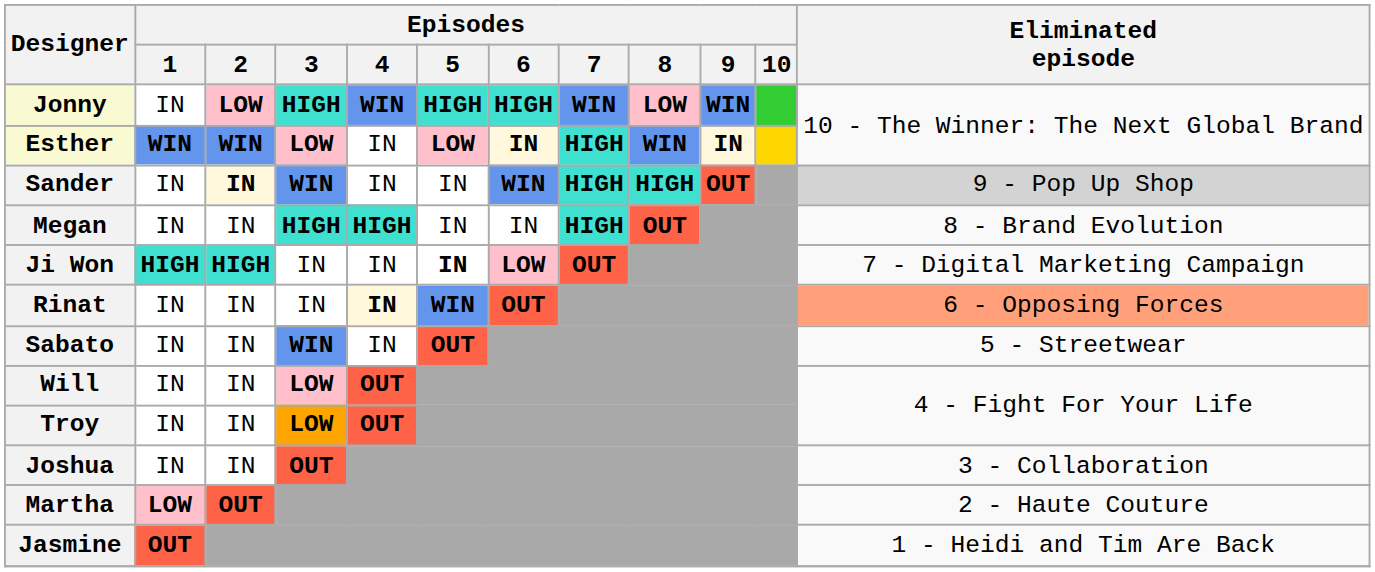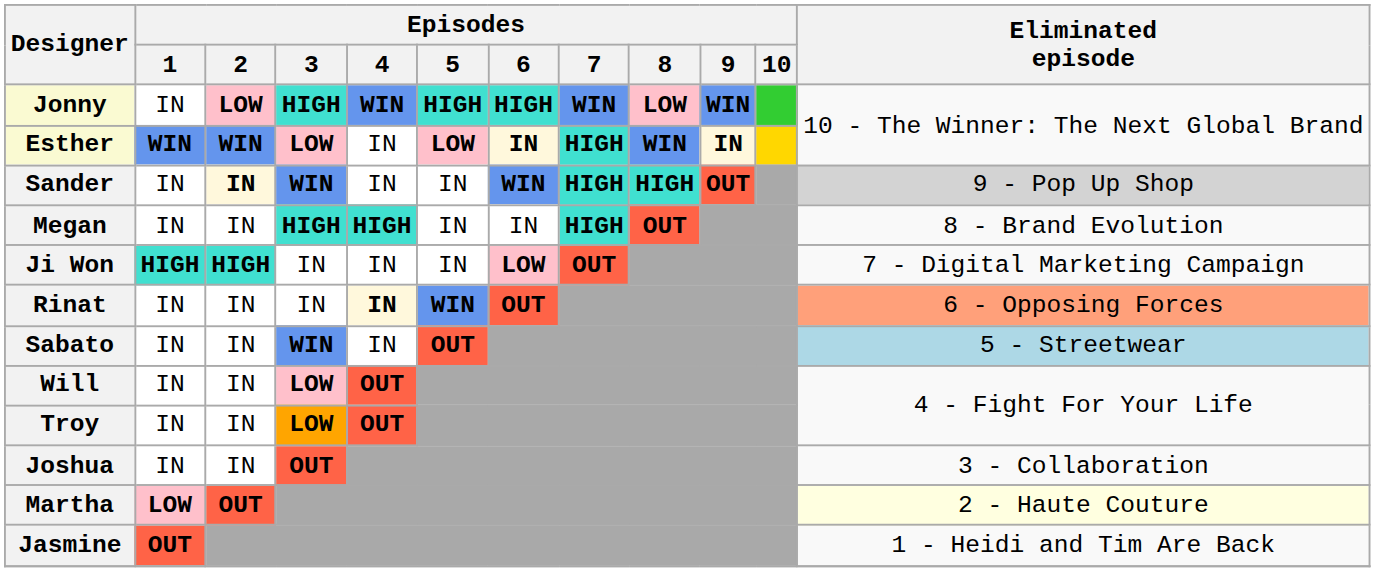(453, 265) bold -> (453, 265) normal
(1083, 345) no background -> (1083, 345) lightblue background
(1083, 505) no background -> (1083, 505) lightyellow background
